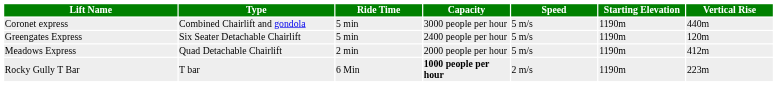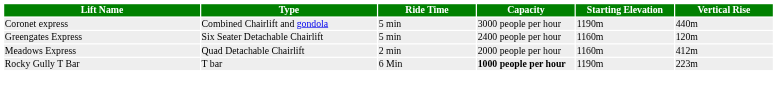- column: (554, 10)
(613, 37) 1190m -> (590, 37) 1160m
(613, 50) 1190m -> (590, 50) 1160m
